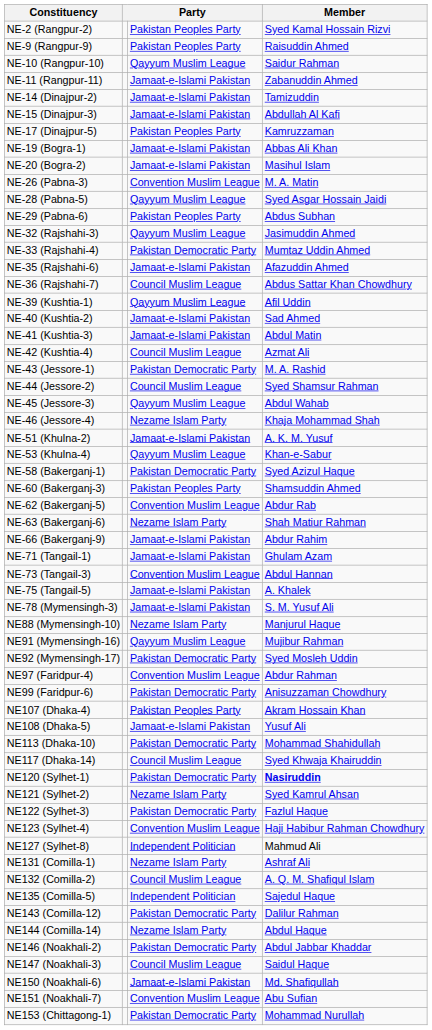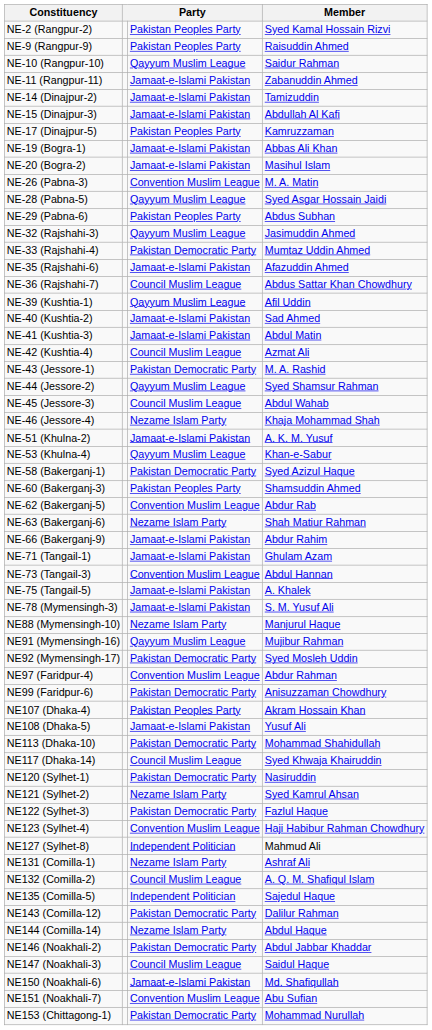(186, 387) Council Muslim League -> (188, 387) Qayyum Muslim League
(188, 404) Qayyum Muslim League -> (186, 404) Council Muslim League
(293, 778) bold -> (290, 778) normal
